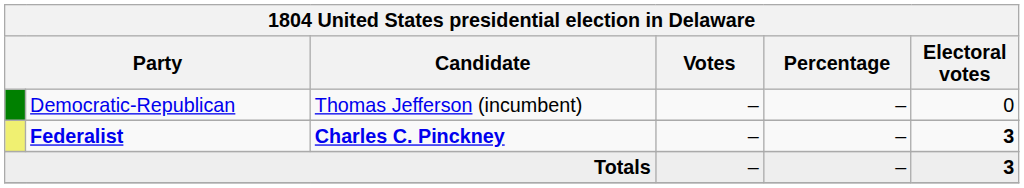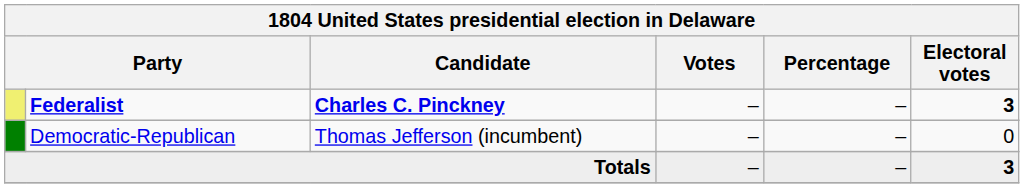rows swapped: (77, 136) <-> (133, 105)
